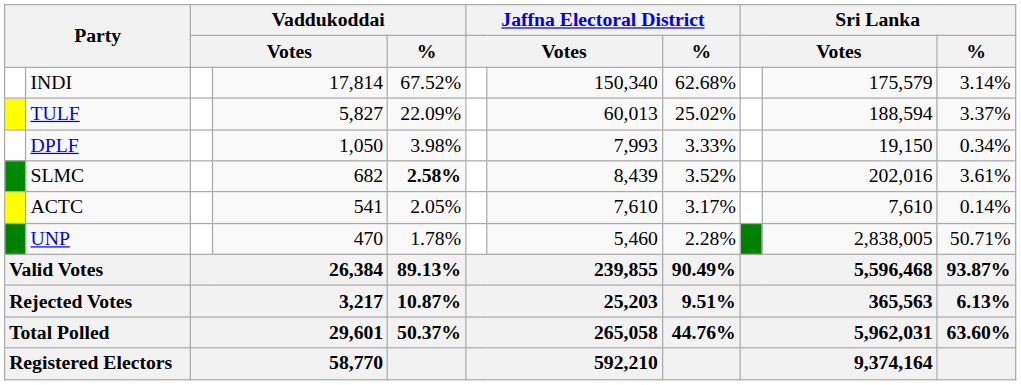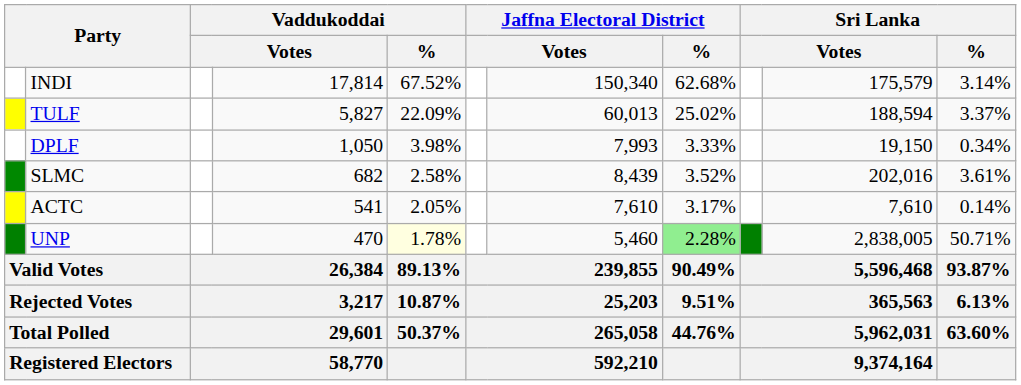(434, 176) bold -> (436, 176) normal
(436, 238) no background -> (436, 238) lightyellow background
(710, 238) no background -> (710, 238) lightgreen background
